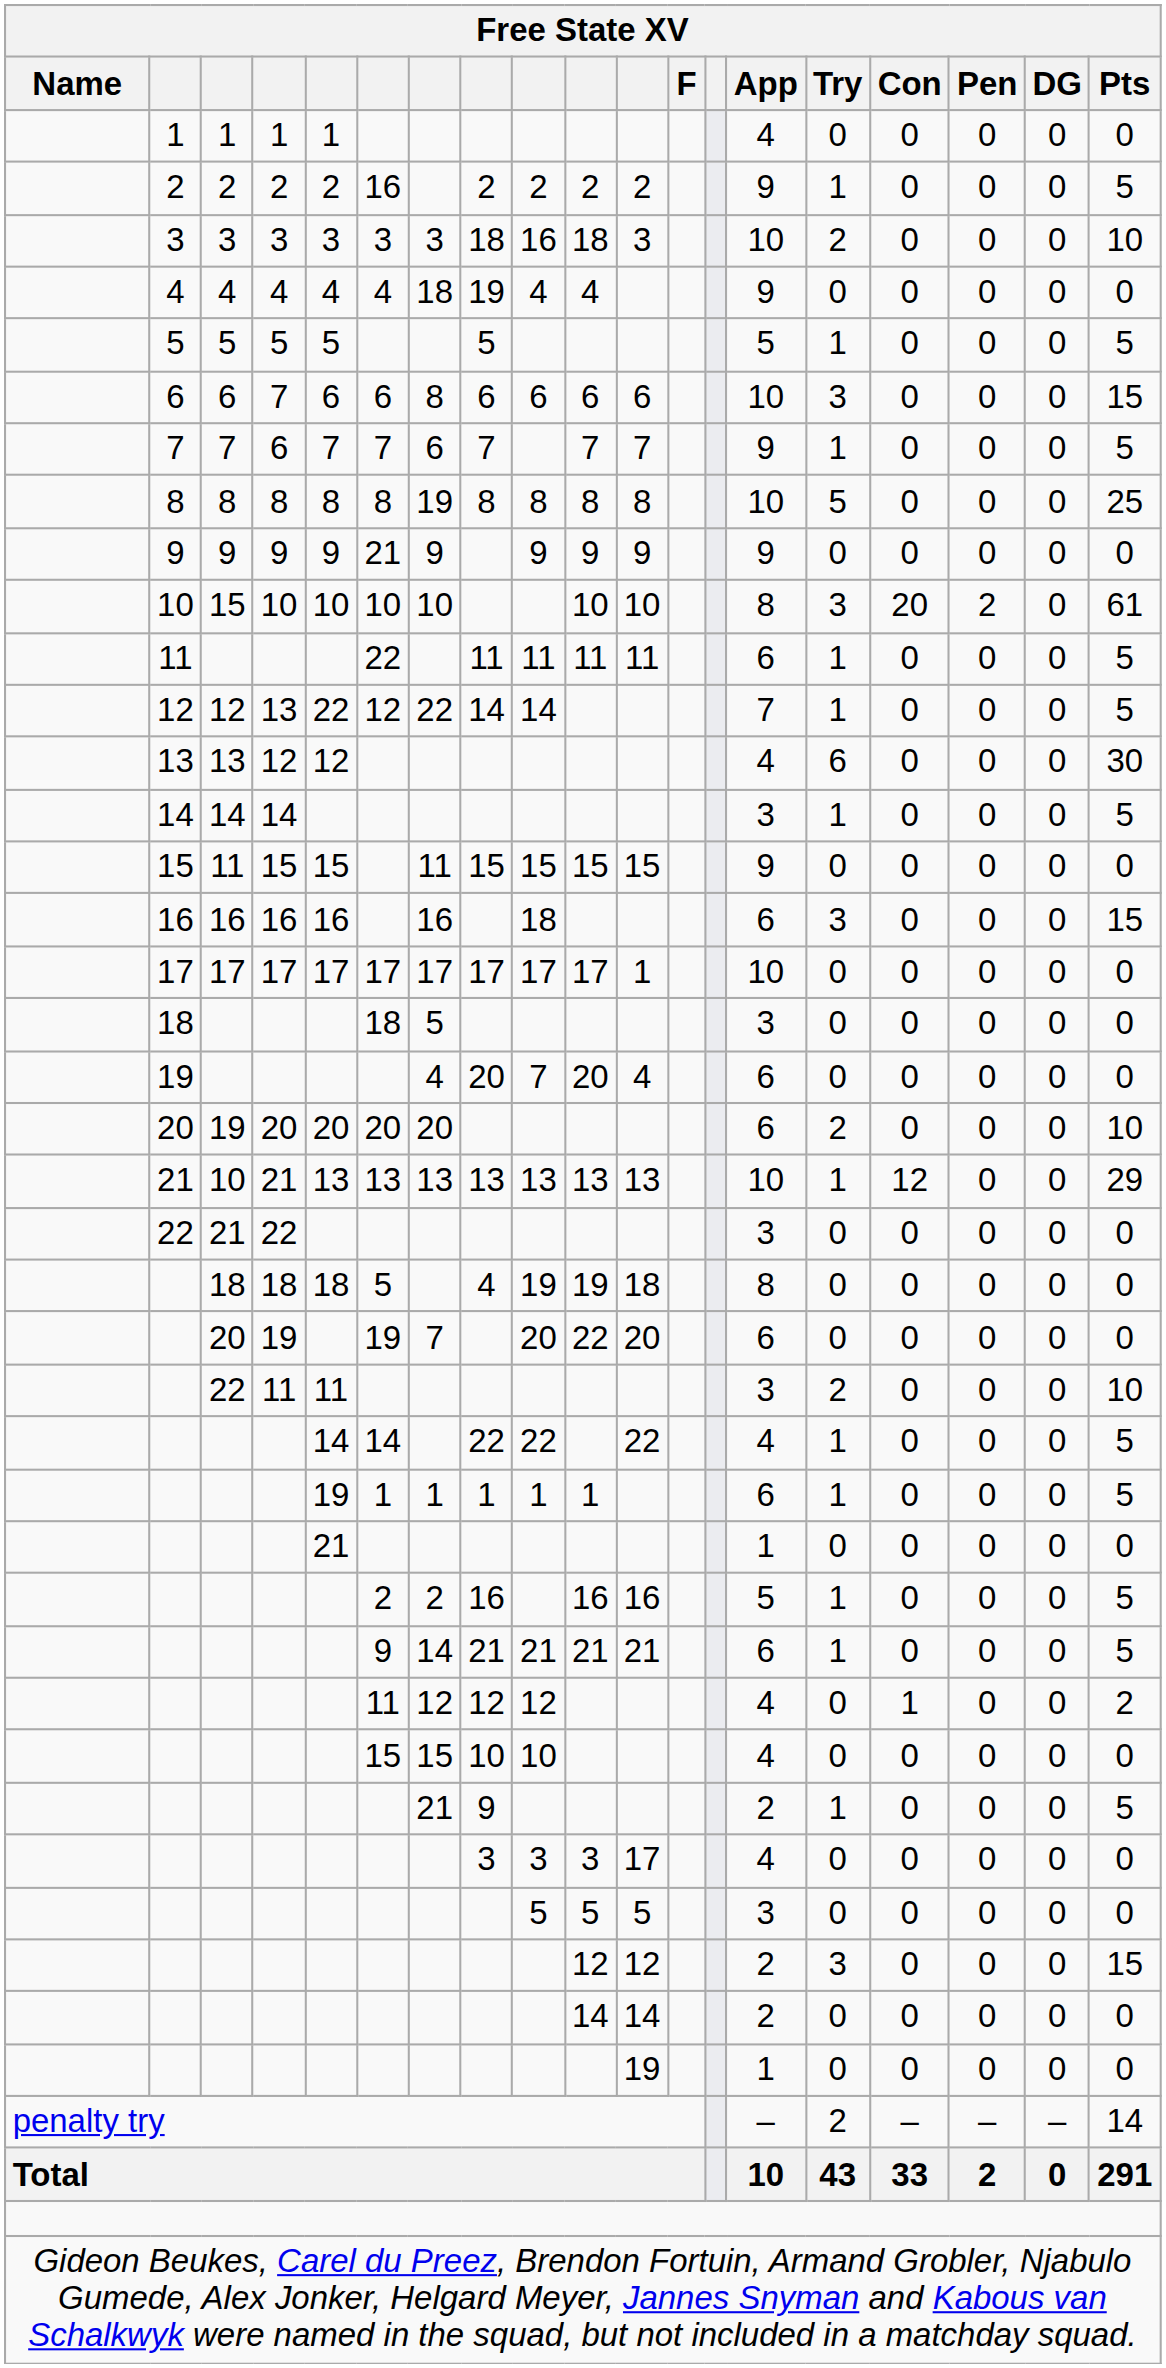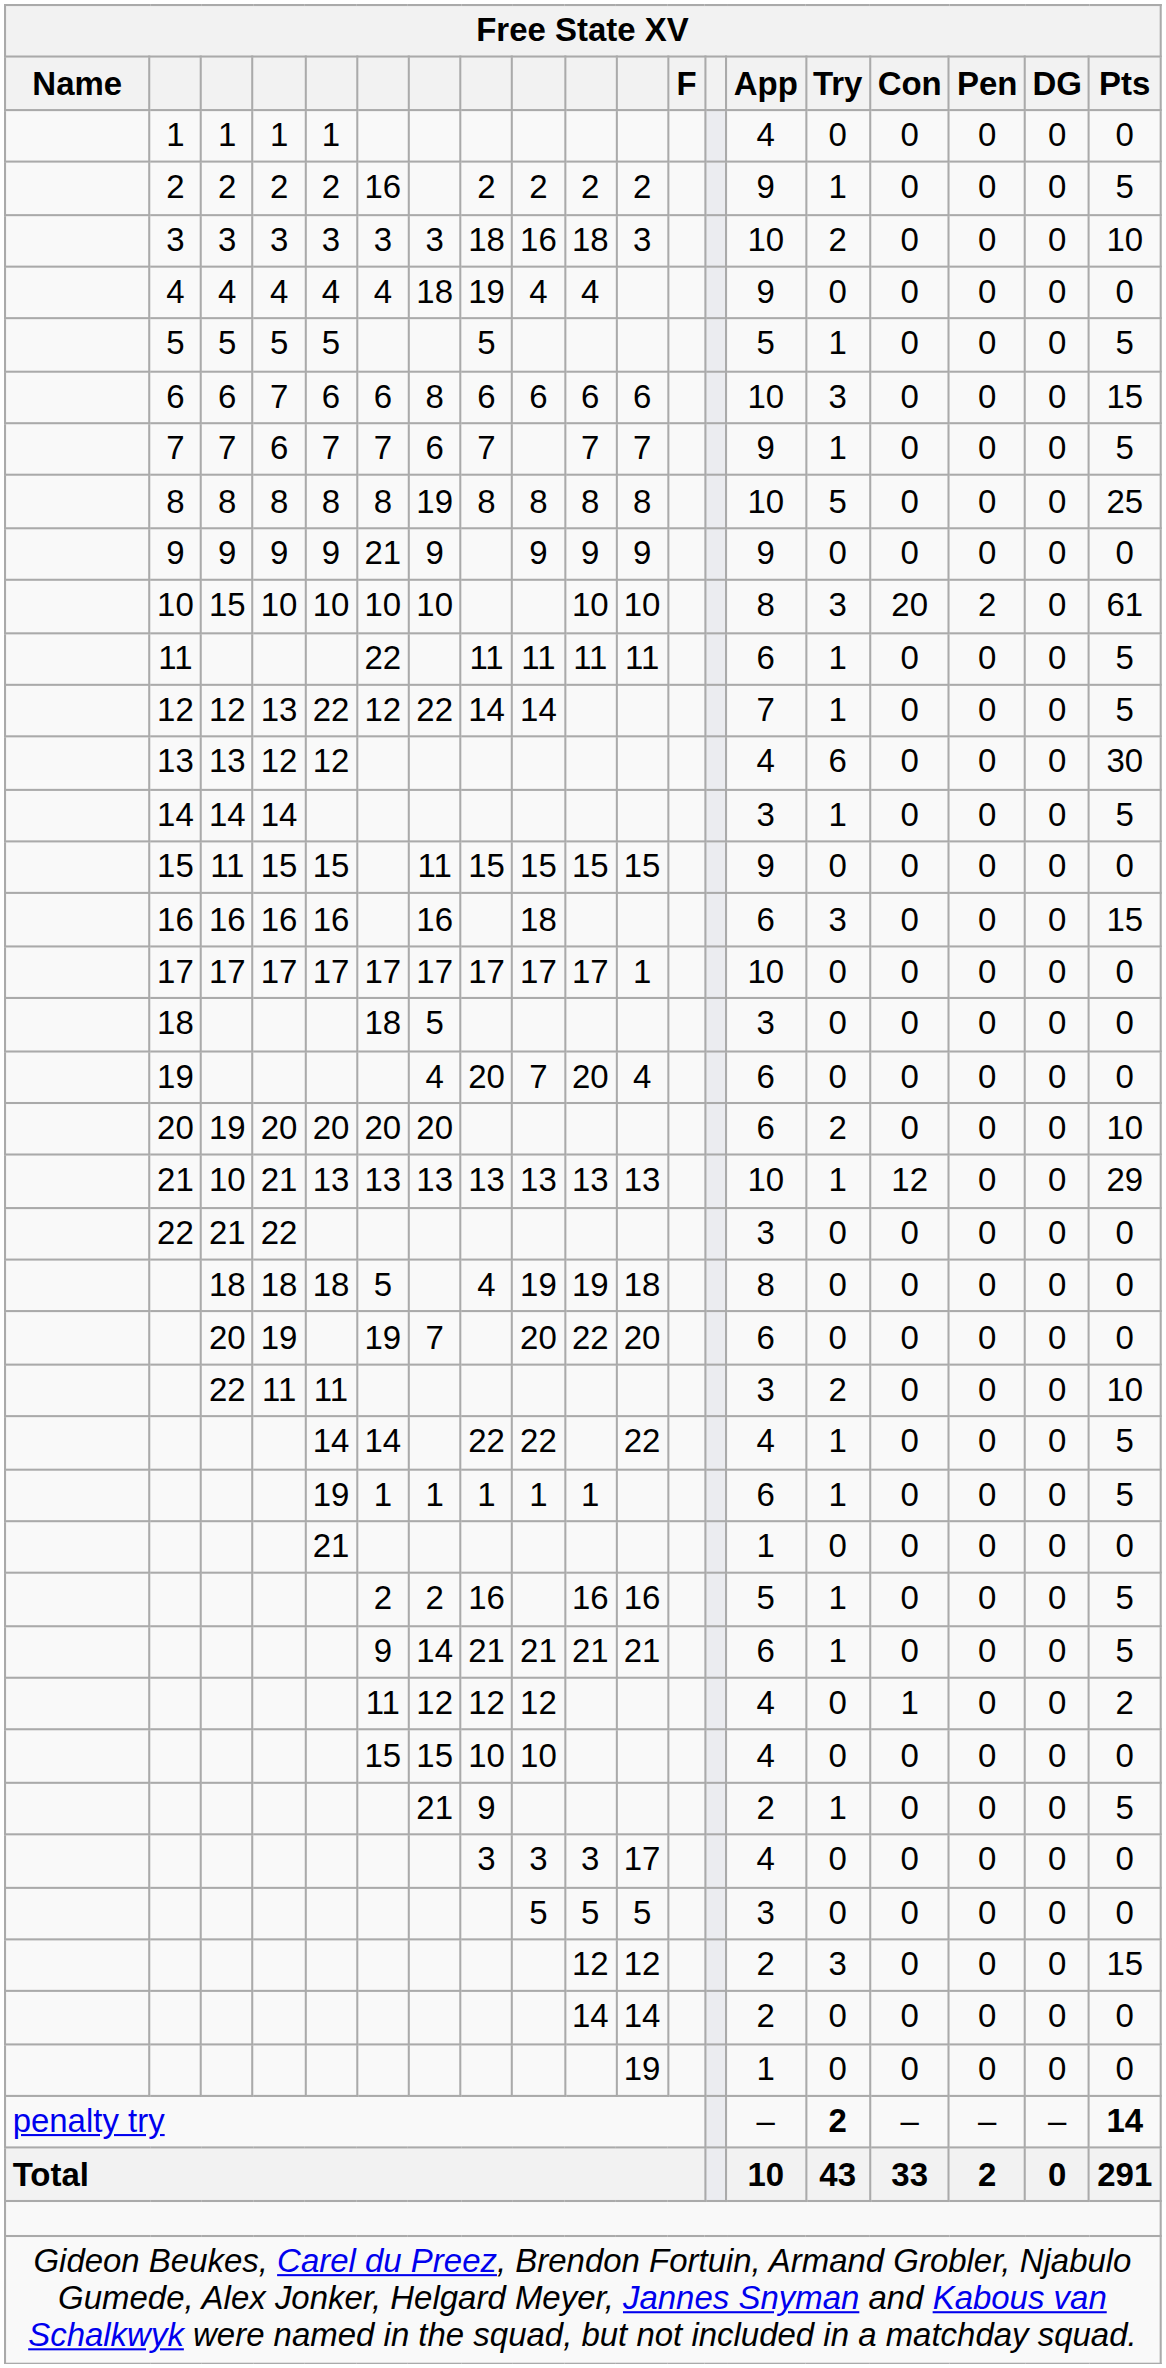(838, 2121) normal -> (838, 2121) bold
(1125, 2121) normal -> (1125, 2121) bold
